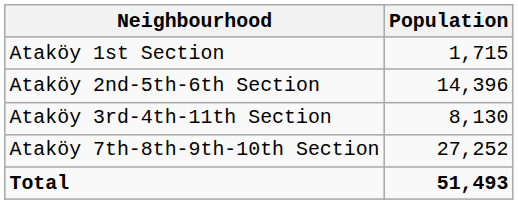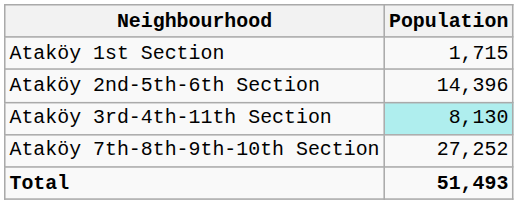(479, 118) no background -> (479, 118) paleturquoise background
